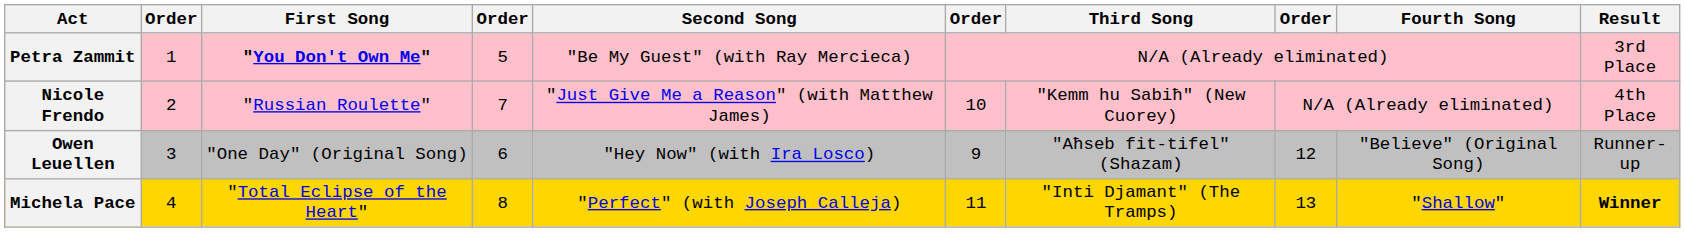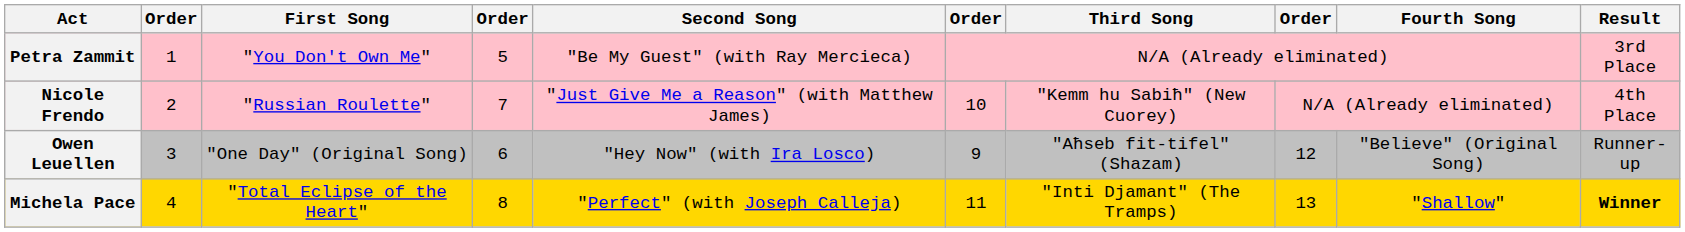(337, 57) bold -> (337, 57) normal
